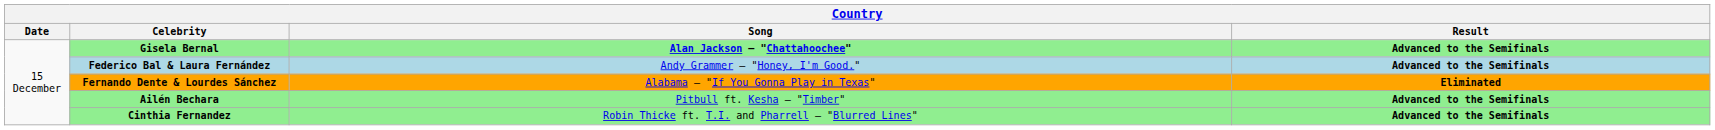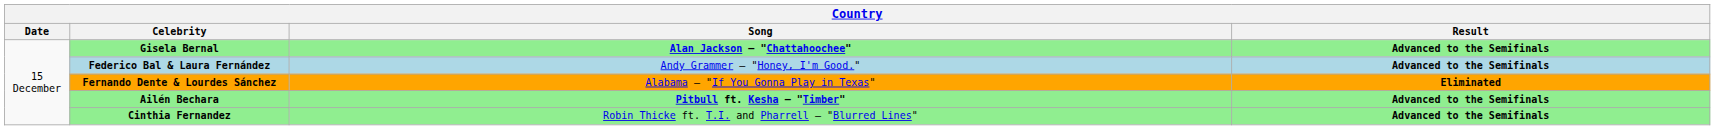(760, 99) normal -> (760, 99) bold
